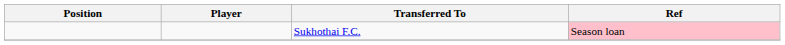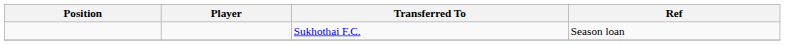(598, 31) pink background -> (598, 31) no background
